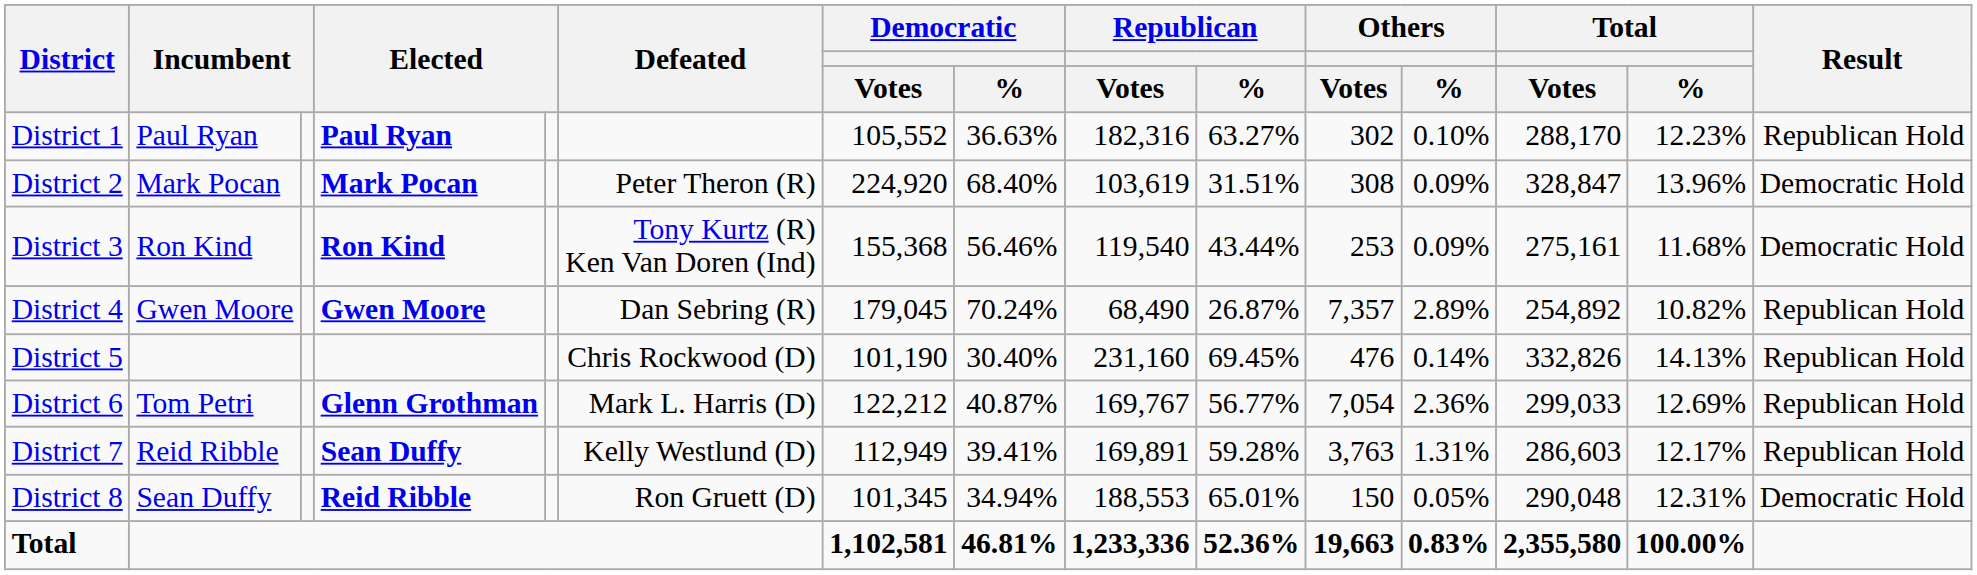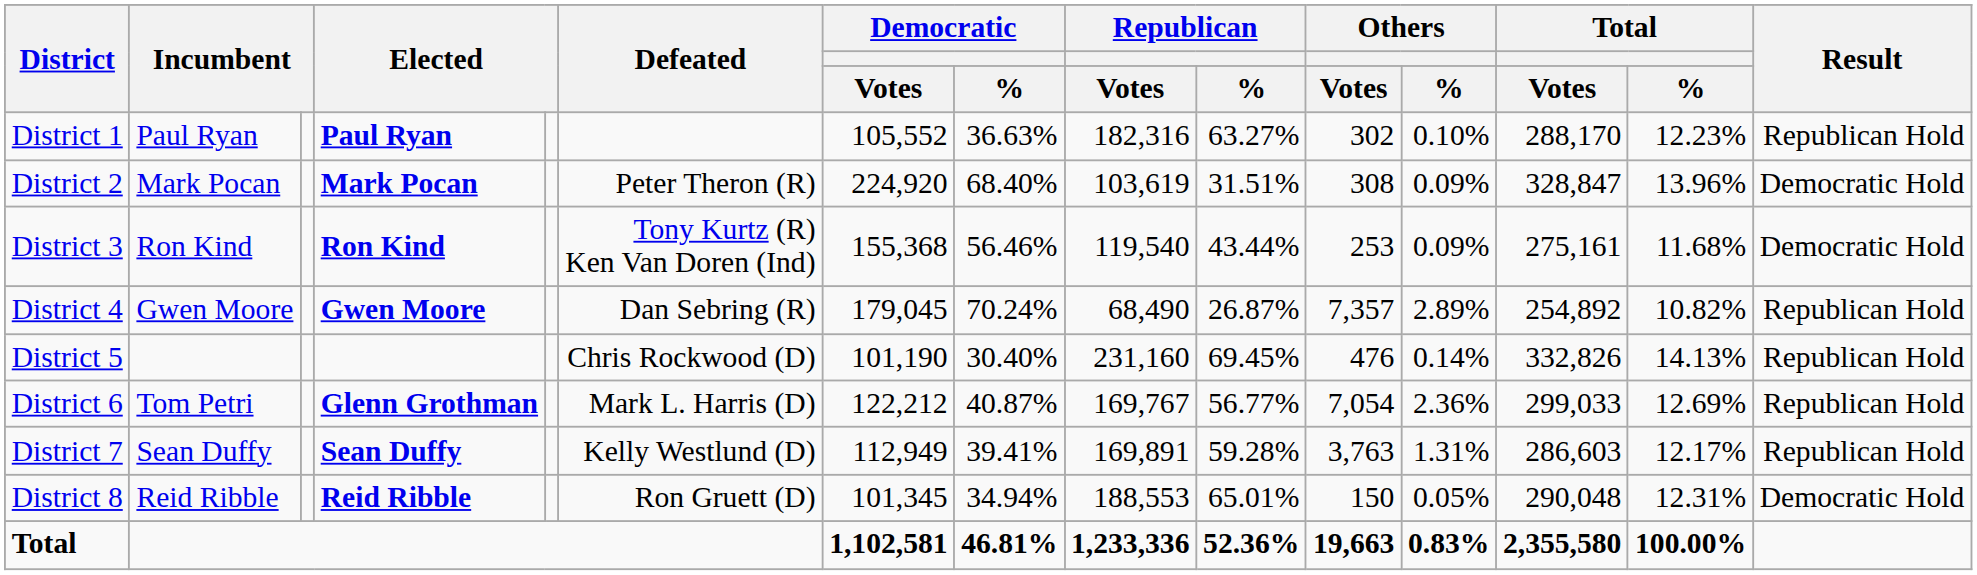(208, 450) Reid Ribble -> (204, 450) Sean Duffy
(204, 497) Sean Duffy -> (208, 497) Reid Ribble
